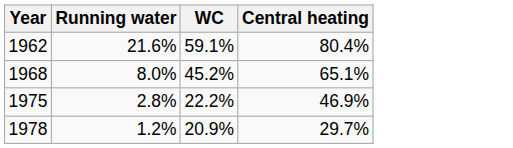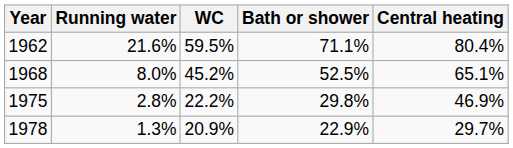+ column: (306, 18)
(209, 46) 59.1% -> (209, 46) 59.5%
(157, 129) 1.2% -> (157, 129) 1.3%
